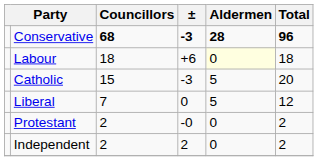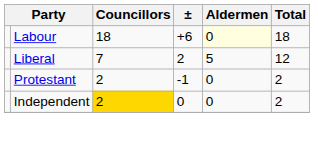- row: (54, 36)
- row: (38, 79)
(184, 101) 0 -> (181, 58) 2
(187, 123) -0 -> (183, 79) -1
(103, 144) no background -> (100, 101) gold background
(184, 144) 2 -> (181, 101) 0
